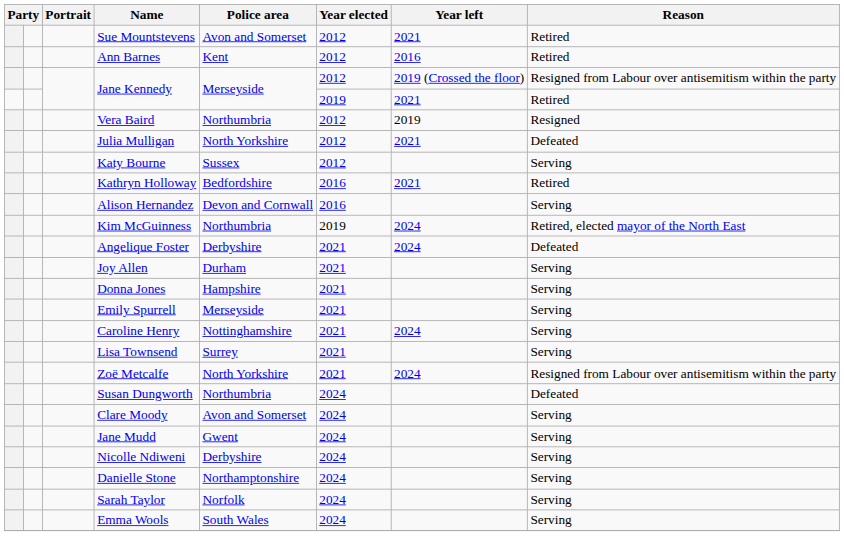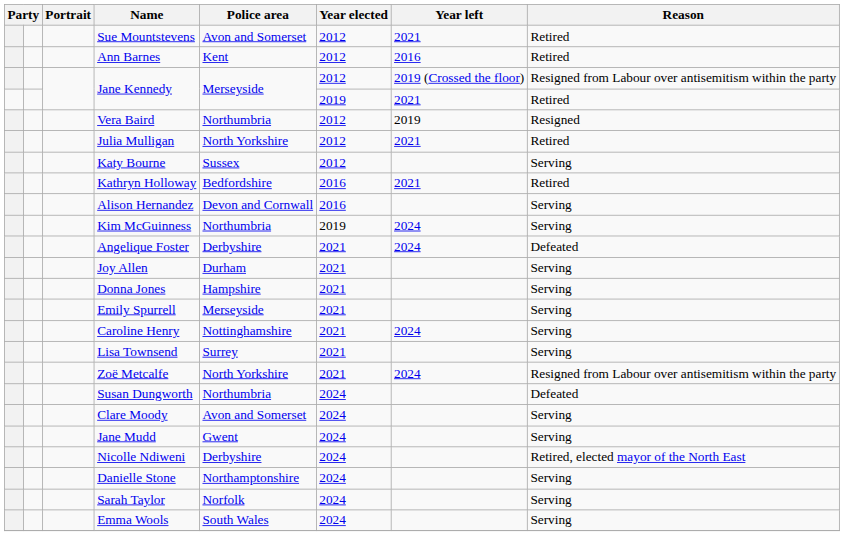(554, 141) Defeated -> (550, 141) Retired
(638, 225) Retired, elected mayor of the North East -> (551, 225) Serving
(551, 457) Serving -> (638, 457) Retired, elected mayor of the North East
